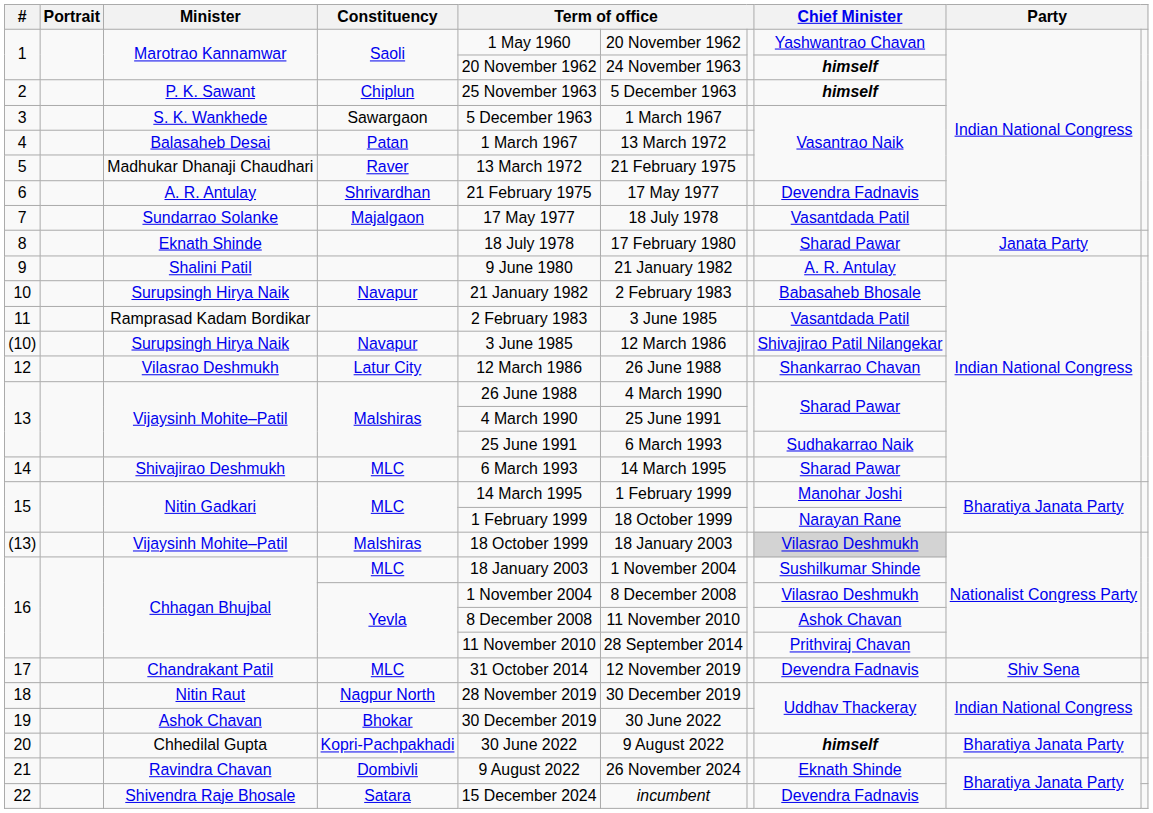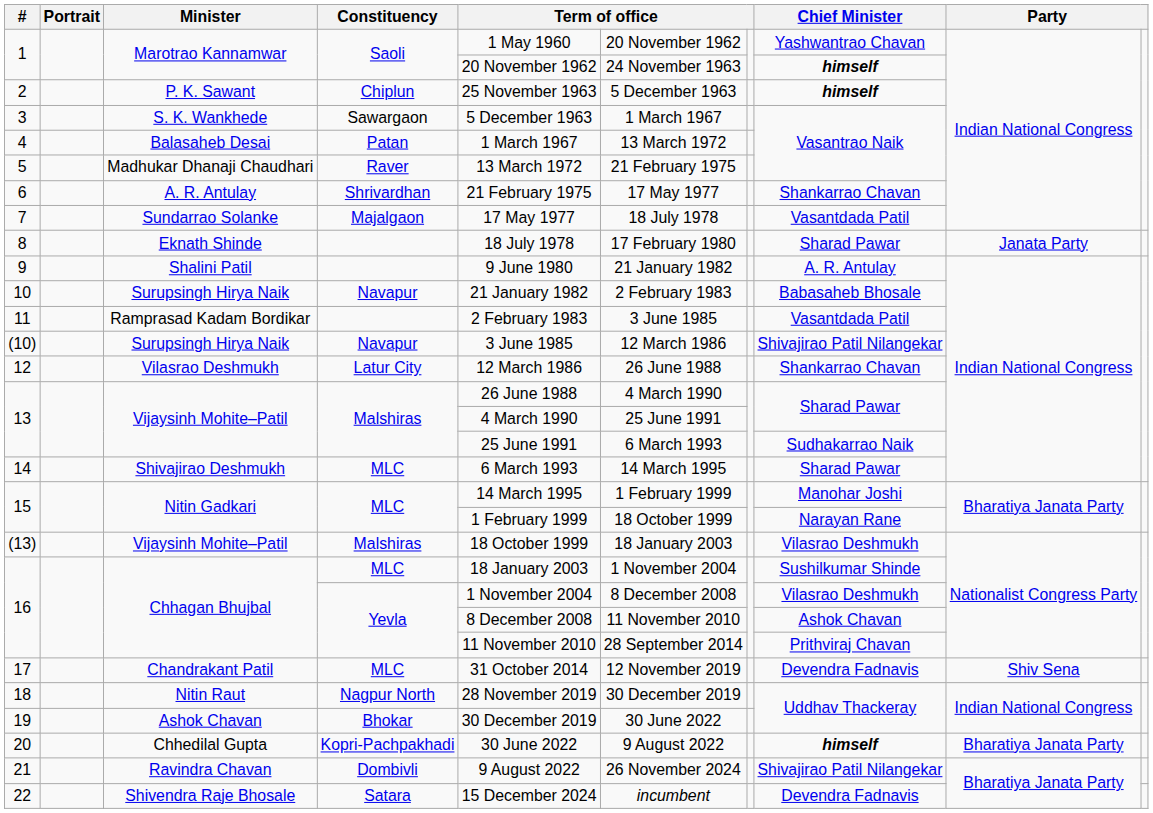(850, 192) Devendra Fadnavis -> (850, 192) Shankarrao Chavan
(850, 544) lightgrey background -> (850, 544) no background
(850, 770) Eknath Shinde -> (850, 770) Shivajirao Patil Nilangekar
